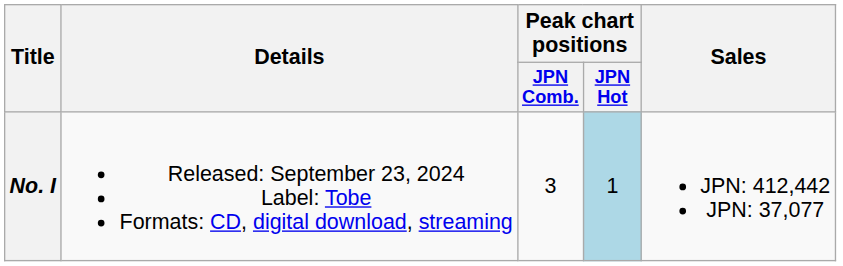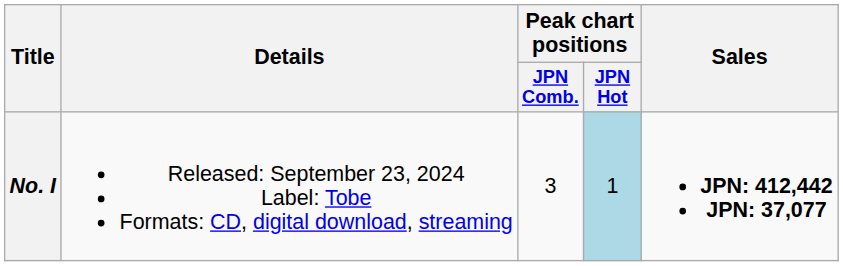(738, 198) normal -> (740, 198) bold
